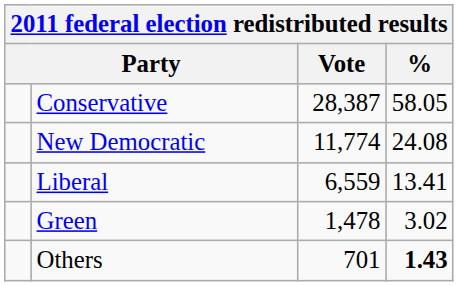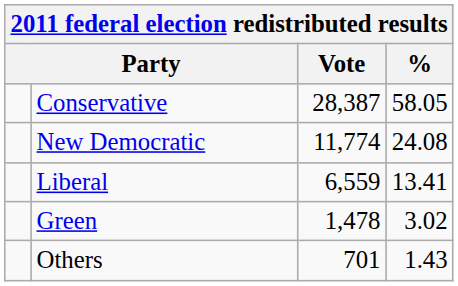(426, 260) bold -> (426, 260) normal
